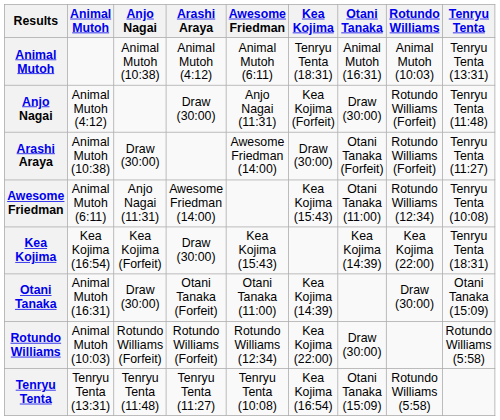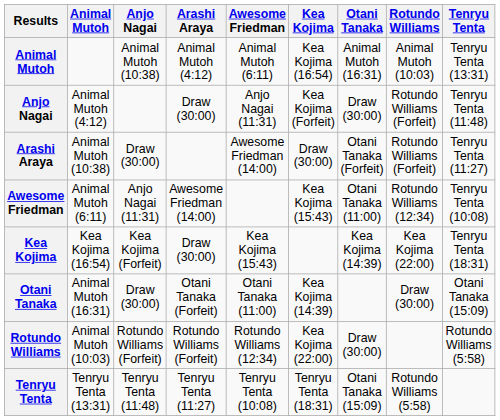(313, 61) Tenryu Tenta (18:31) -> (313, 61) Kea Kojima (16:54)
(313, 392) Kea Kojima (16:54) -> (313, 392) Tenryu Tenta (18:31)
